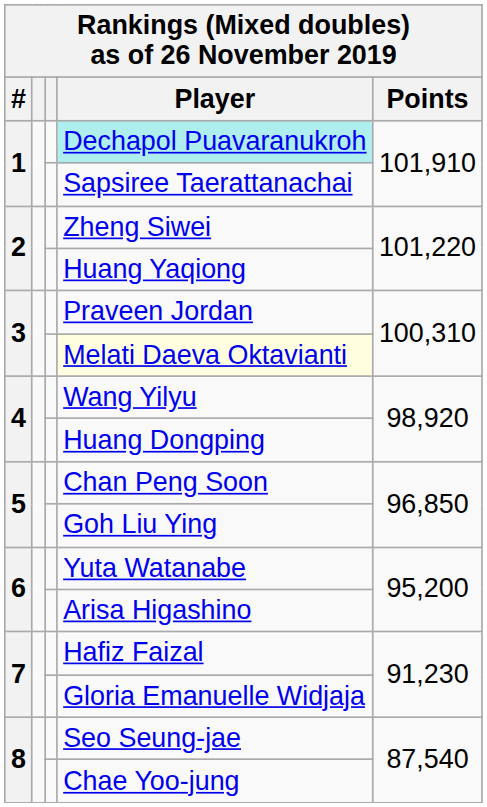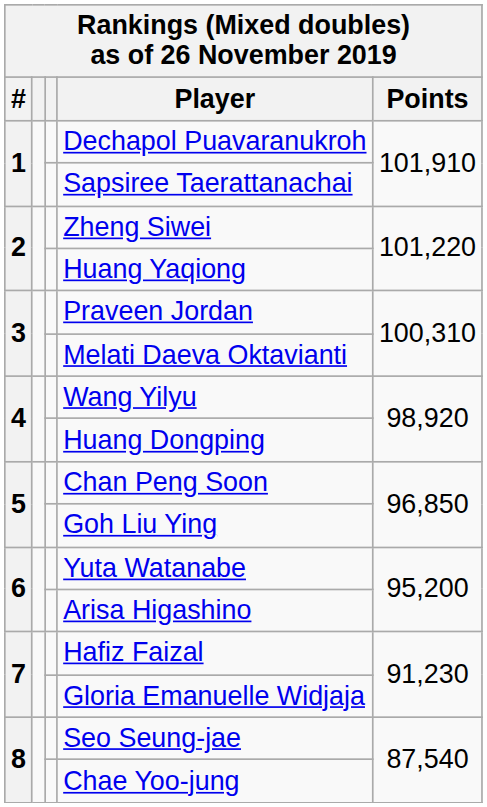(215, 141) paleturquoise background -> (215, 141) no background
(205, 354) lightyellow background -> (205, 354) no background
